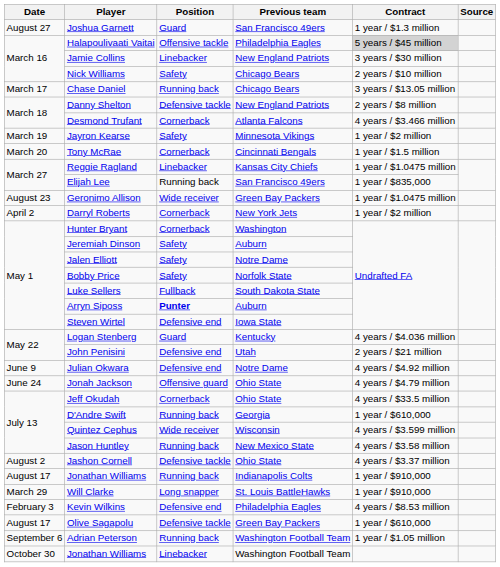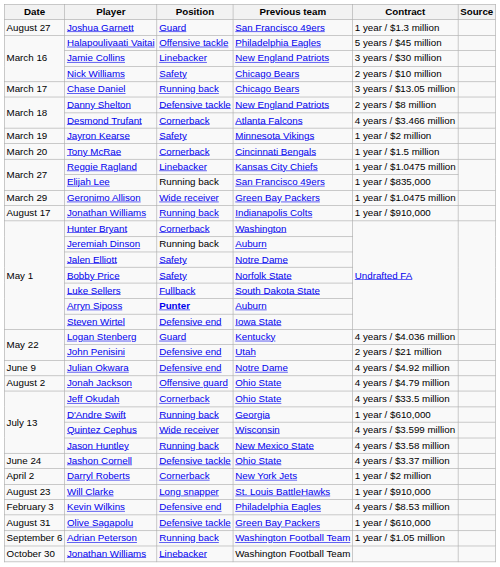(398, 43) lightgrey background -> (398, 43) no background
(29, 197) August 23 -> (27, 197) March 29
rows swapped: (98, 213) <-> (107, 476)
(173, 244) Safety -> (189, 244) Running back
(24, 383) June 24 -> (26, 383) August 2
(26, 461) August 2 -> (24, 461) June 24
(27, 492) March 29 -> (29, 492) August 23
(29, 523) August 17 -> (29, 523) August 31
